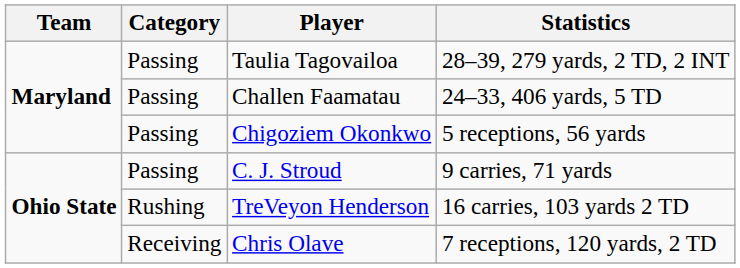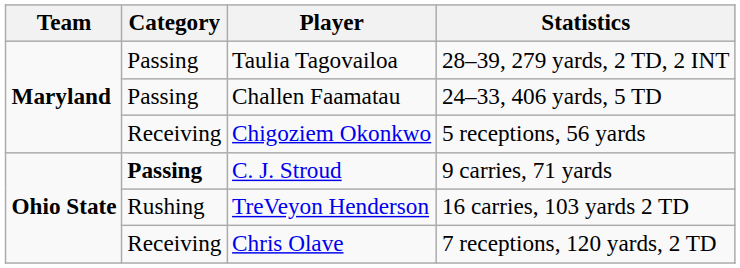(163, 133) Passing -> (174, 133) Receiving
(163, 170) normal -> (165, 170) bold
